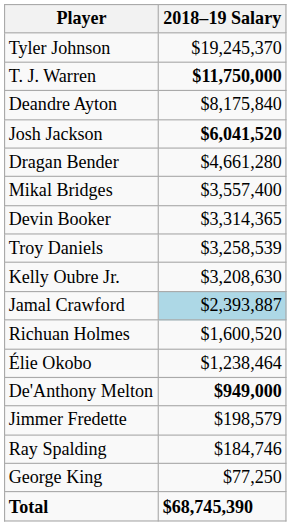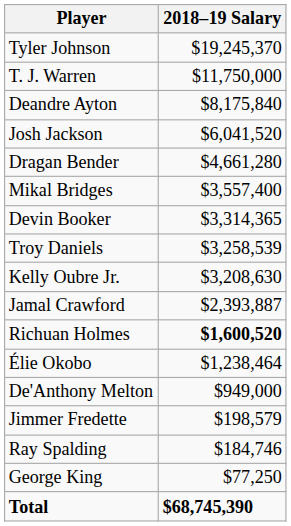(237, 76) bold -> (237, 76) normal
(241, 133) bold -> (241, 133) normal
(241, 305) lightblue background -> (241, 305) no background
(241, 334) normal -> (241, 334) bold
(248, 391) bold -> (248, 391) normal
